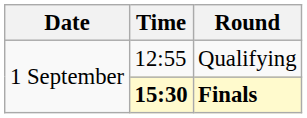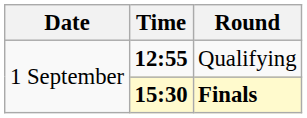(160, 58) normal -> (161, 58) bold
